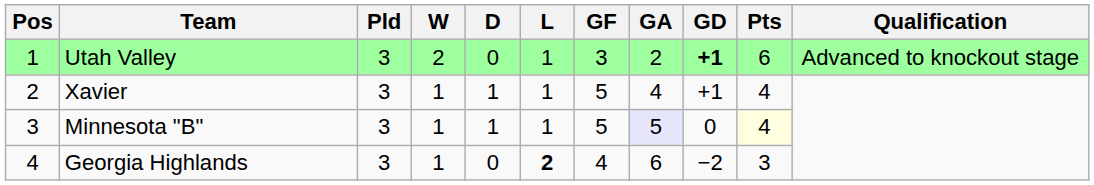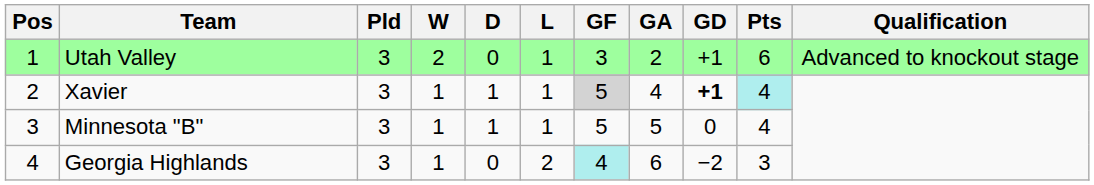(710, 57) bold -> (710, 57) normal
(601, 92) no background -> (601, 92) lightgrey background
(710, 92) normal -> (710, 92) bold
(765, 92) no background -> (765, 92) paleturquoise background
(656, 127) lavender background -> (656, 127) no background
(765, 127) lightyellow background -> (765, 127) no background
(547, 162) bold -> (547, 162) normal
(601, 162) no background -> (601, 162) paleturquoise background
